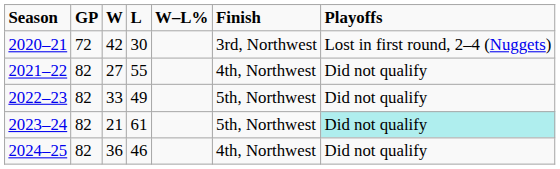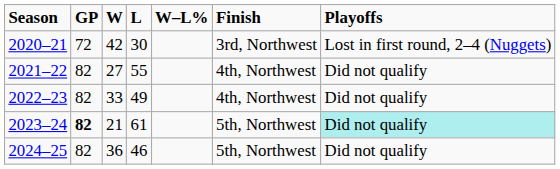(266, 97) 5th, Northwest -> (266, 97) 4th, Northwest
(83, 124) normal -> (83, 124) bold
(266, 151) 4th, Northwest -> (266, 151) 5th, Northwest
